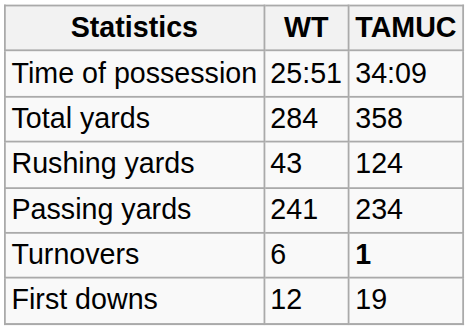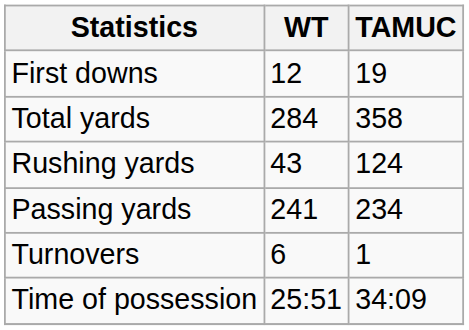rows swapped: (85, 300) <-> (134, 73)
(363, 254) bold -> (363, 254) normal
